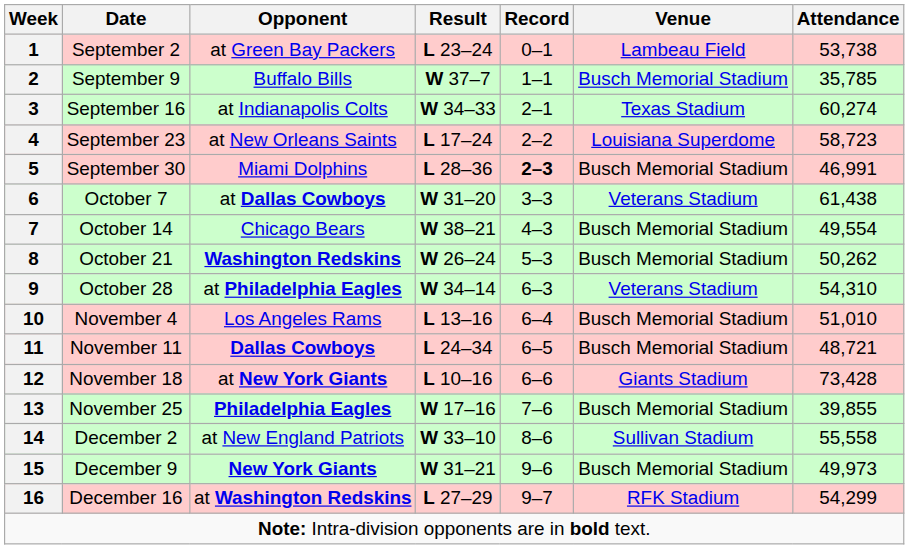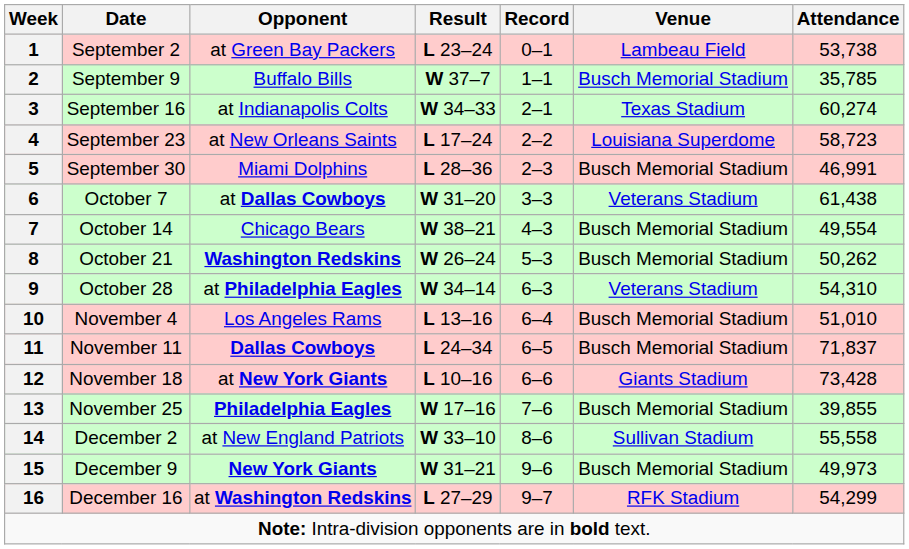(537, 169) bold -> (537, 169) normal
(848, 348) 48,721 -> (848, 348) 71,837
